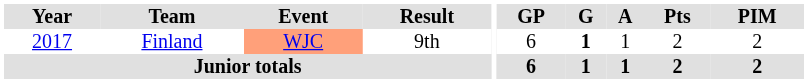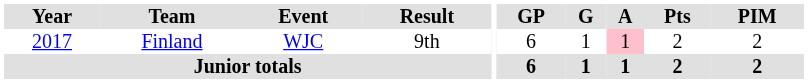(303, 41) lightsalmon background -> (303, 41) no background
(586, 41) bold -> (586, 41) normal
(625, 41) no background -> (625, 41) pink background
